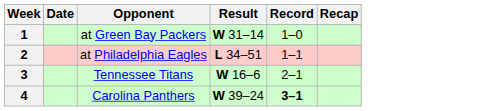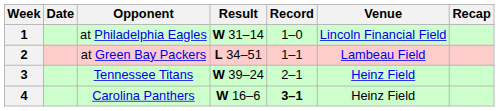+ column: (383, 14)
(143, 34) at Green Bay Packers -> (143, 34) at Philadelphia Eagles
(143, 55) at Philadelphia Eagles -> (143, 55) at Green Bay Packers
(238, 75) W 16–6 -> (238, 75) W 39–24
(238, 95) W 39–24 -> (238, 95) W 16–6
